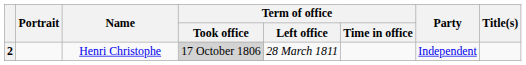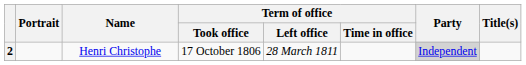(221, 51) lightgrey background -> (221, 51) no background
(448, 51) no background -> (448, 51) lightgrey background
